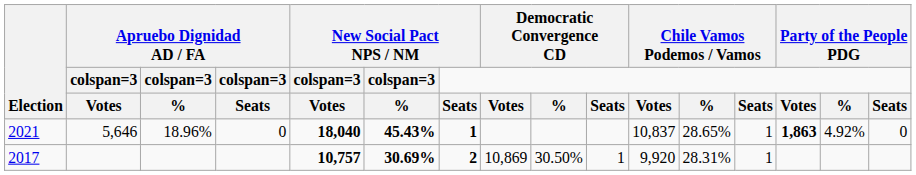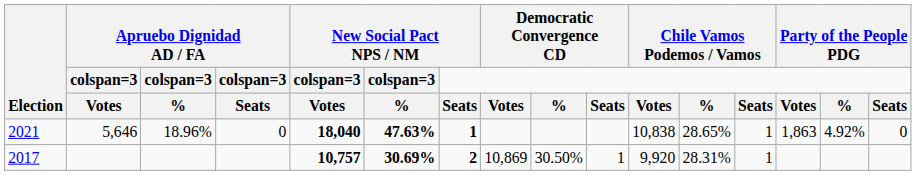(410, 132) 45.43% -> (410, 132) 47.63%
(654, 132) 10,837 -> (654, 132) 10,838
(799, 132) bold -> (799, 132) normal
